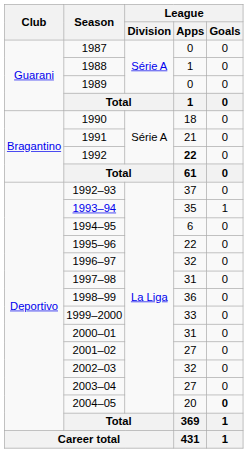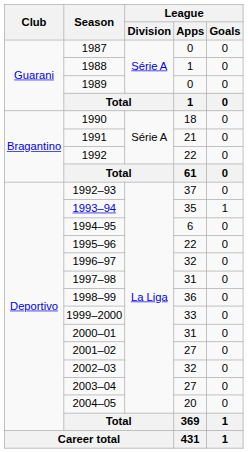(190, 155) bold -> (190, 155) normal
(225, 404) bold -> (225, 404) normal
